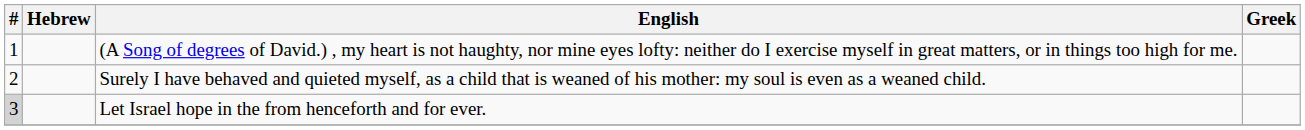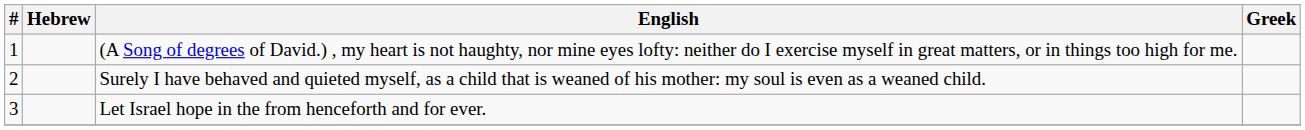(14, 109) lightgrey background -> (14, 109) no background
